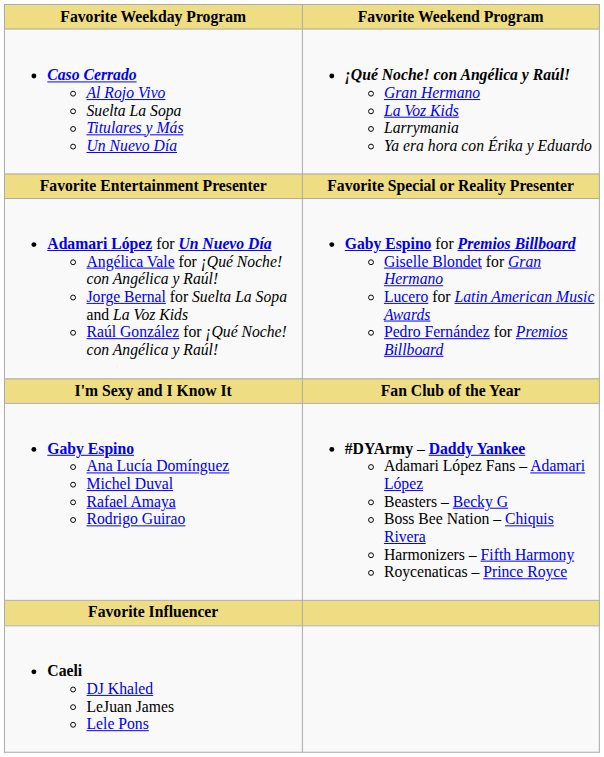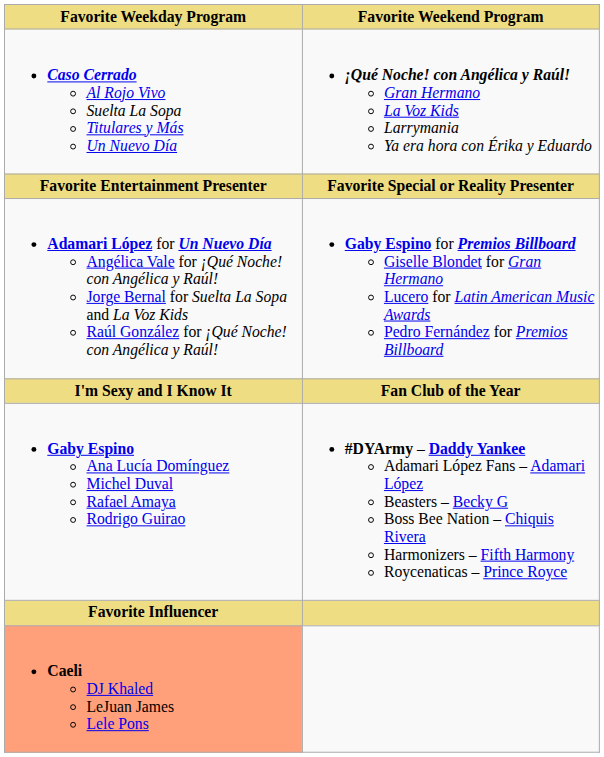(153, 698) no background -> (153, 698) lightsalmon background
